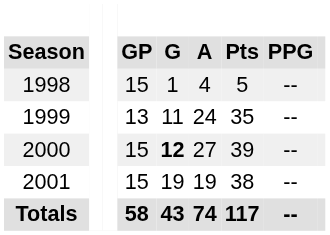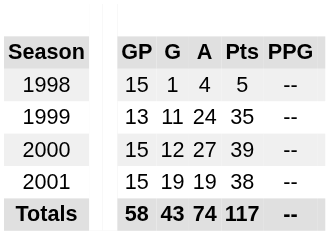(173, 149) bold -> (173, 149) normal
